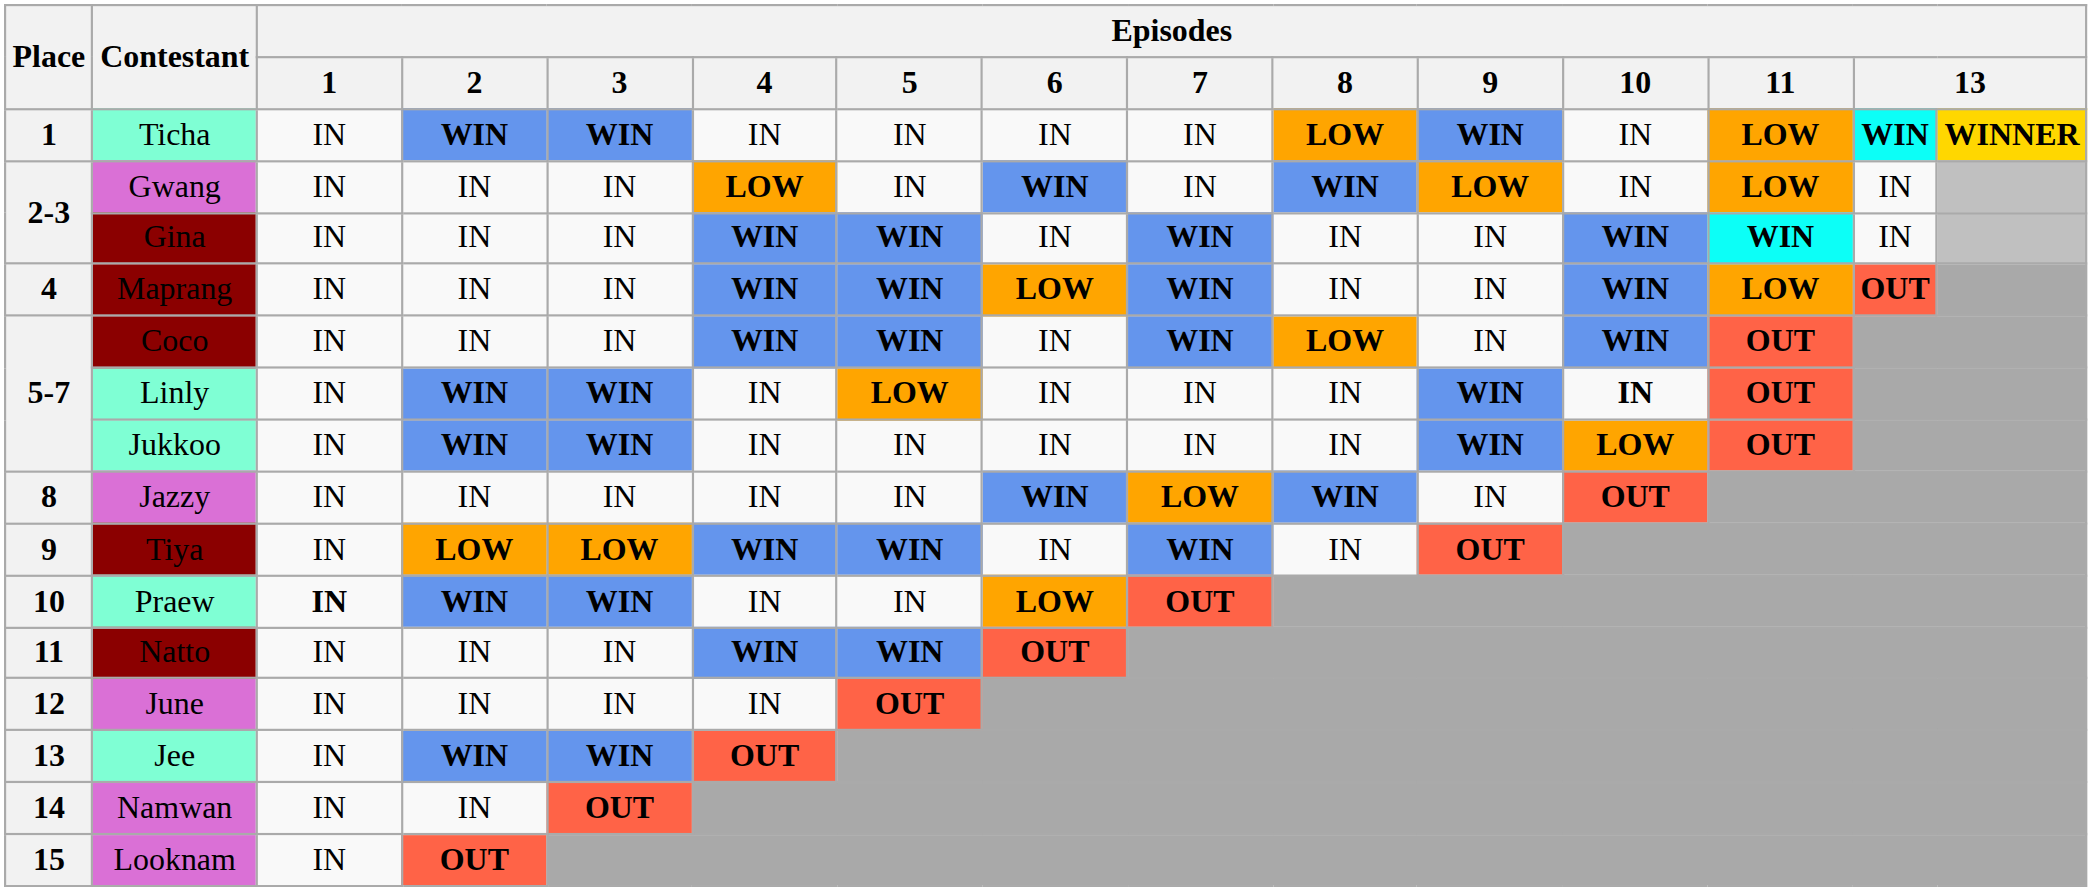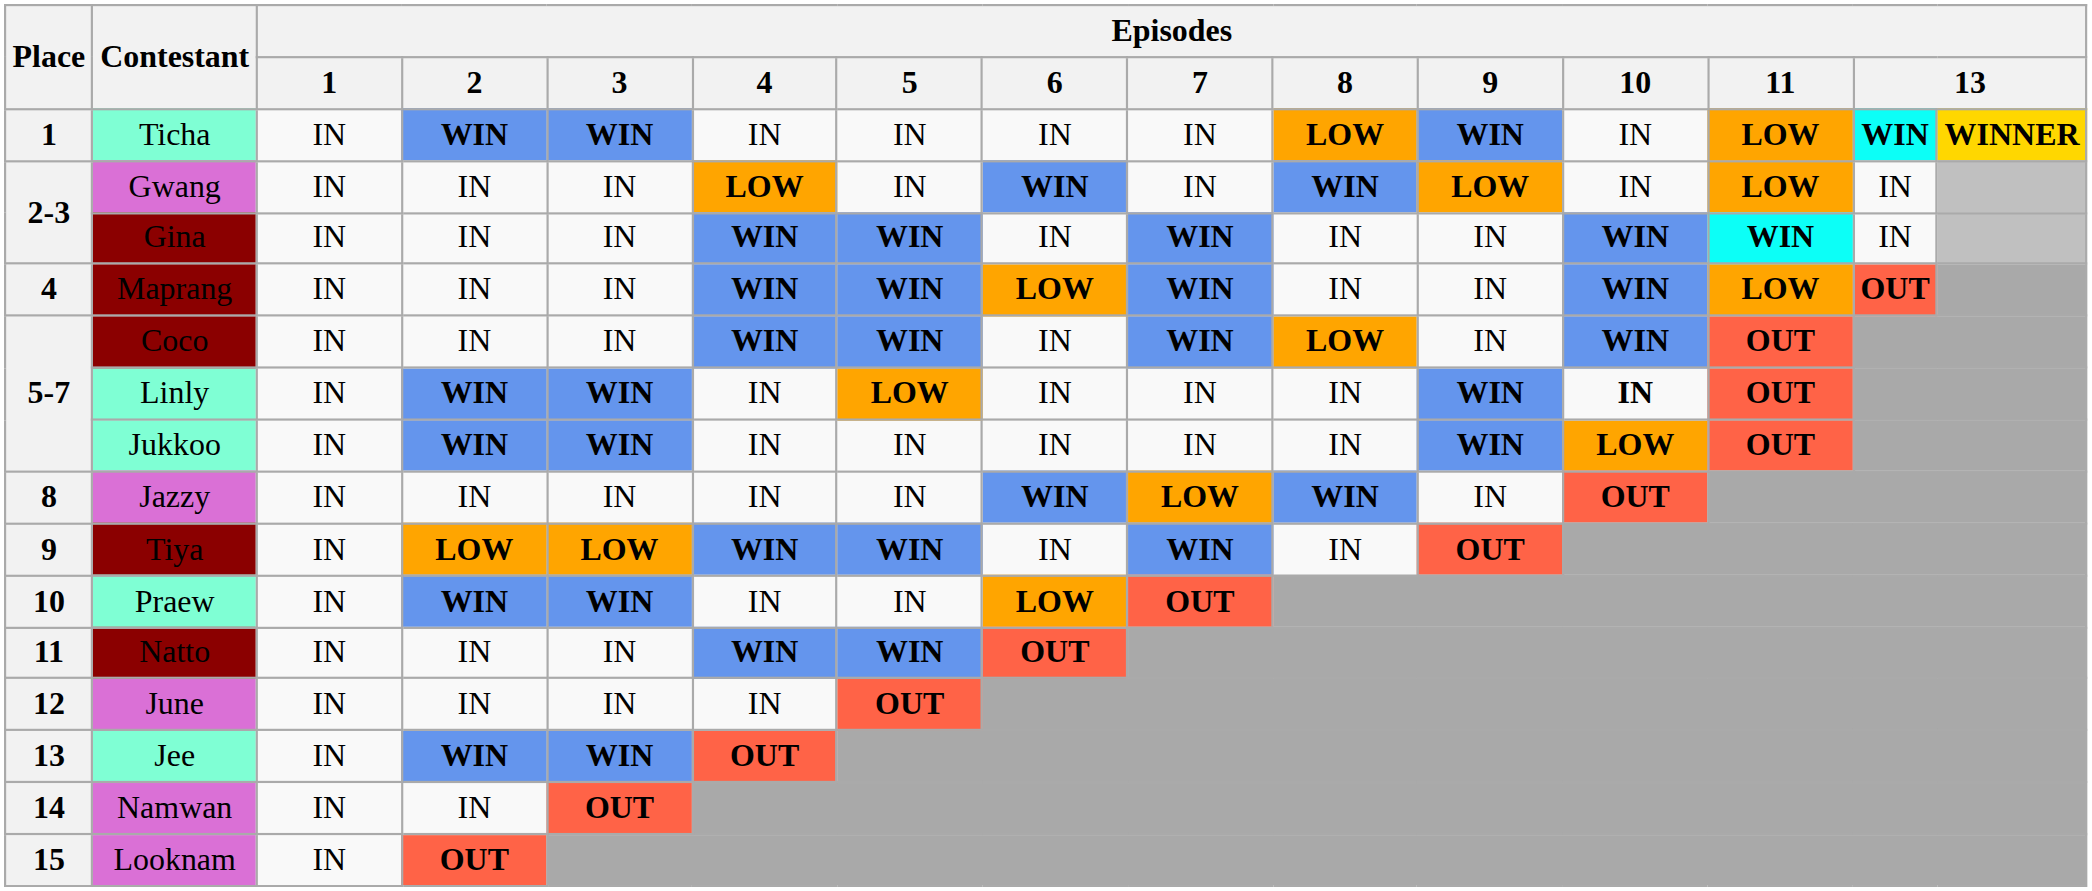(329, 600) bold -> (329, 600) normal
